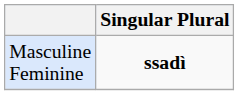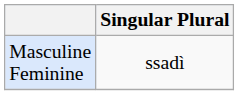(165, 62) bold -> (165, 62) normal
